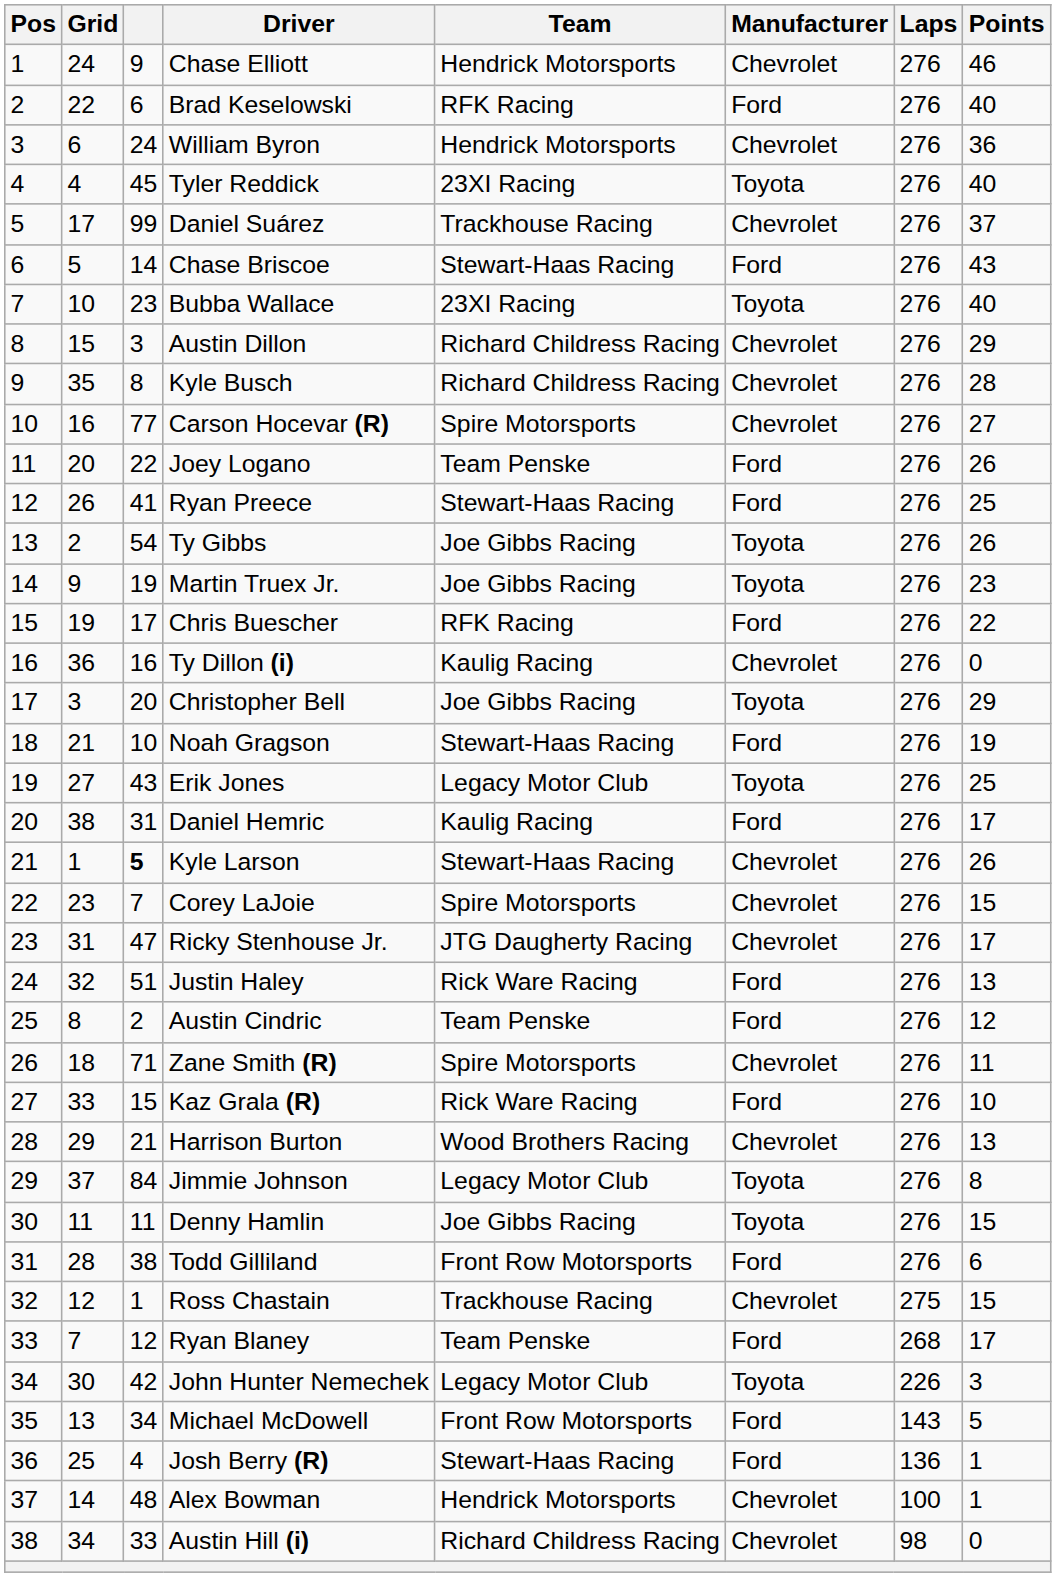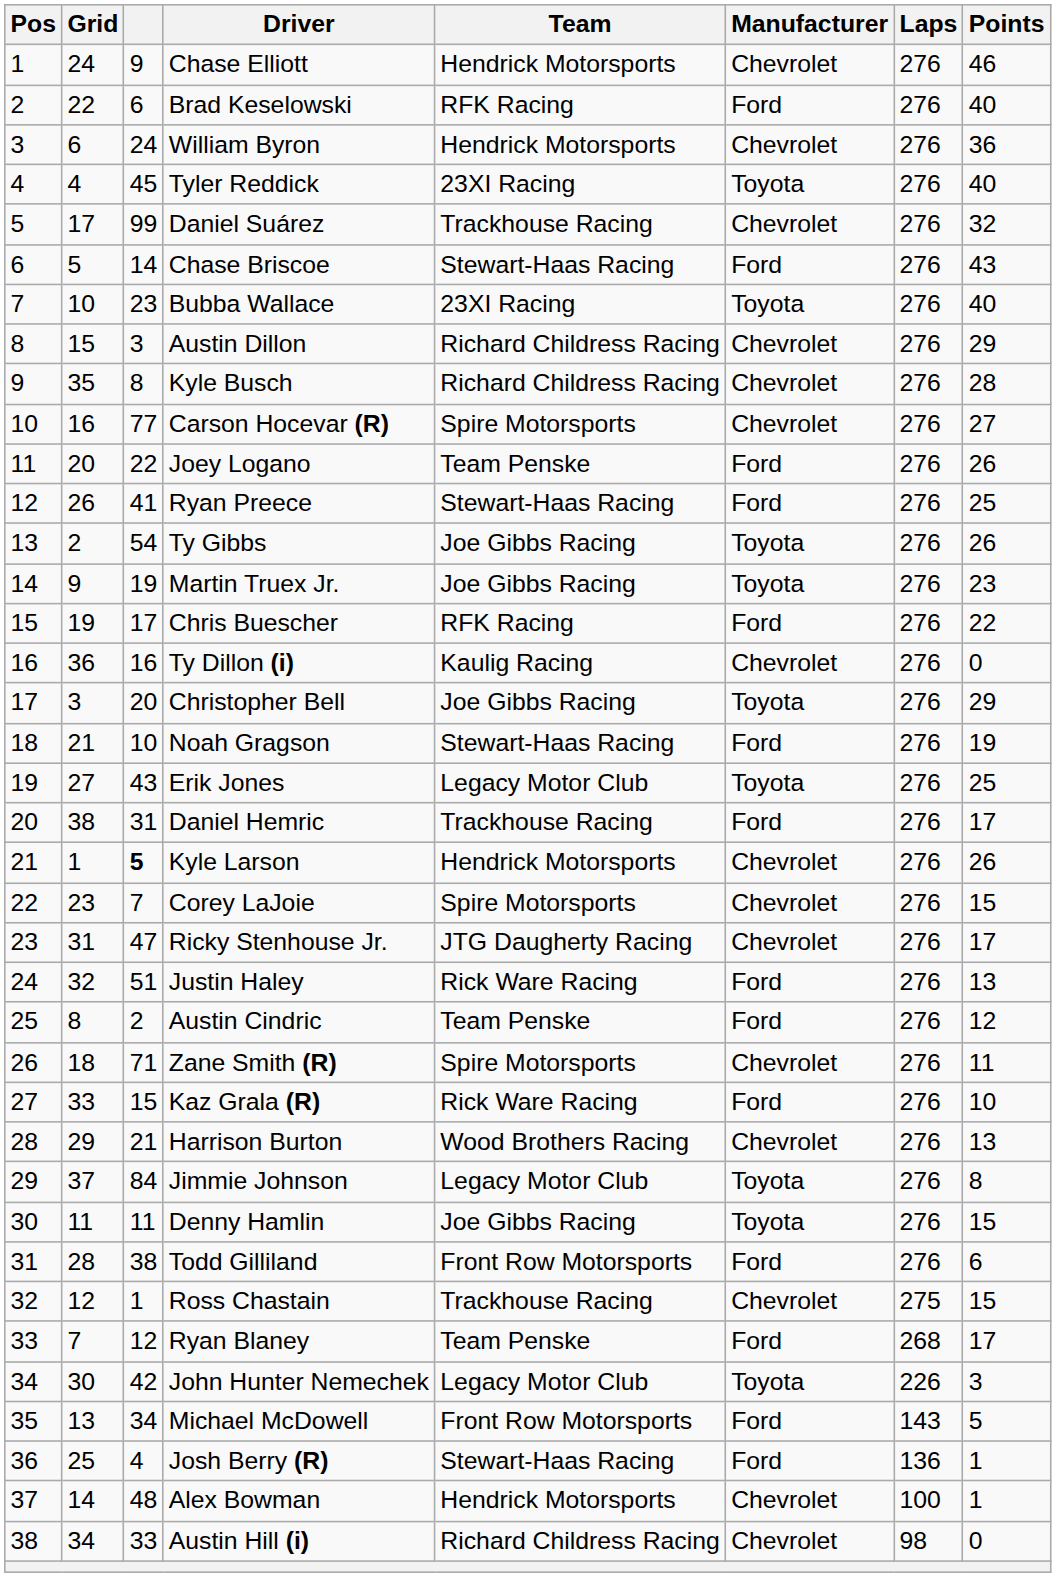(983, 223) 37 -> (983, 223) 32
(517, 822) Kaulig Racing -> (547, 822) Trackhouse Racing
(557, 861) Stewart-Haas Racing -> (558, 861) Hendrick Motorsports
